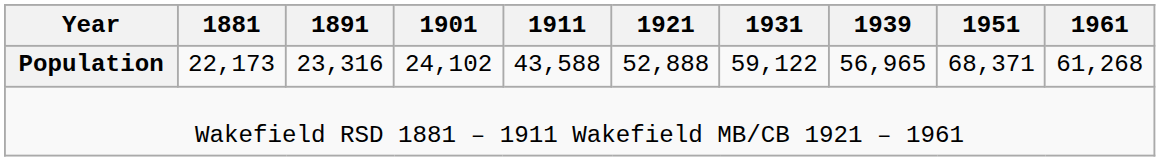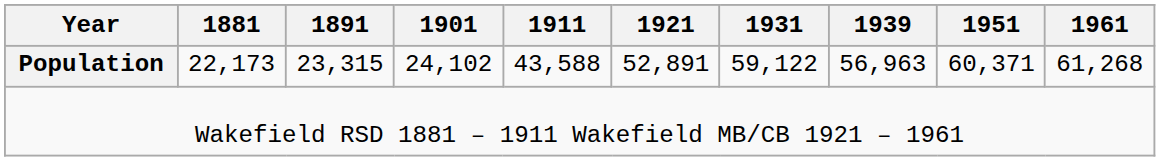(340, 65) 23,316 -> (340, 65) 23,315
(666, 65) 52,888 -> (666, 65) 52,891
(883, 65) 56,965 -> (883, 65) 56,963
(991, 65) 68,371 -> (991, 65) 60,371
